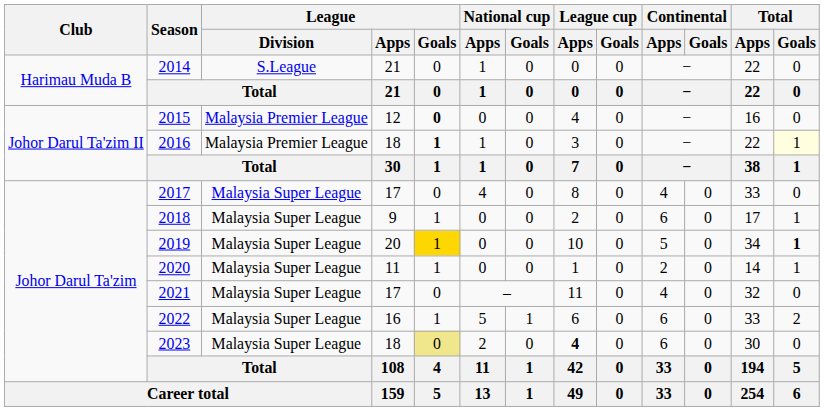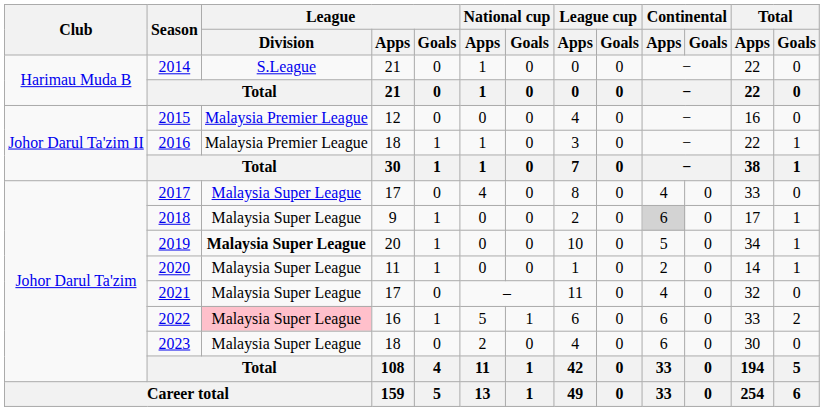(437, 117) bold -> (437, 117) normal
(437, 142) bold -> (437, 142) normal
(797, 142) lightyellow background -> (797, 142) no background
(664, 218) no background -> (664, 218) lightgrey background
(286, 243) normal -> (286, 243) bold
(437, 243) gold background -> (437, 243) no background
(797, 243) bold -> (797, 243) normal
(286, 318) no background -> (286, 318) pink background
(437, 343) khaki background -> (437, 343) no background
(575, 343) bold -> (575, 343) normal
